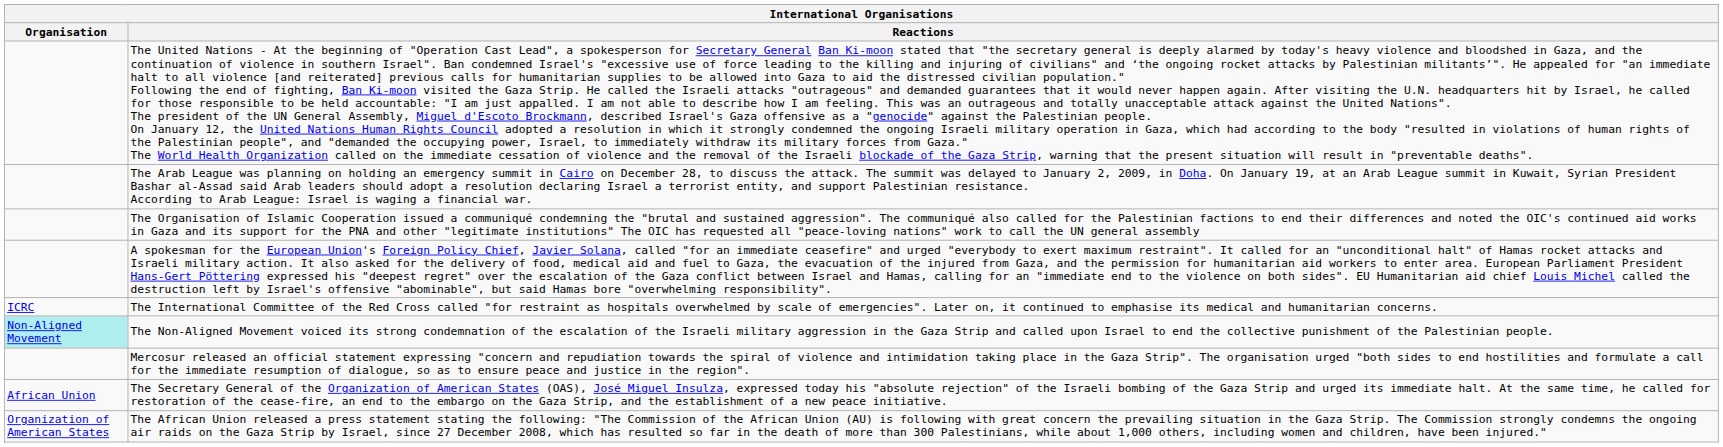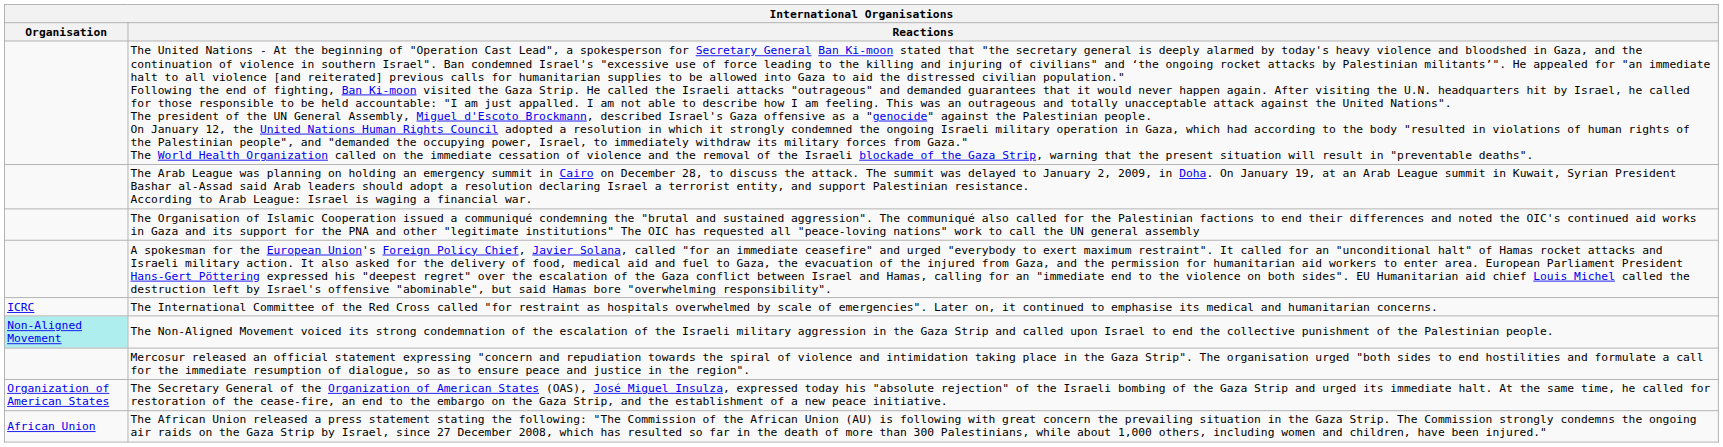(51, 395) African Union -> (58, 395) Organization of American States
(58, 426) Organization of American States -> (51, 426) African Union
